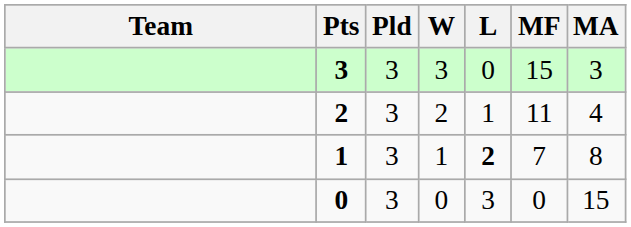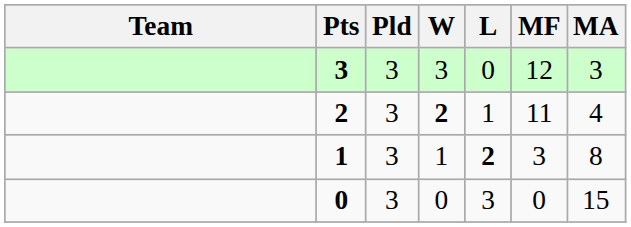(539, 69) 15 -> (539, 69) 12
(441, 112) normal -> (441, 112) bold
(539, 156) 7 -> (539, 156) 3
